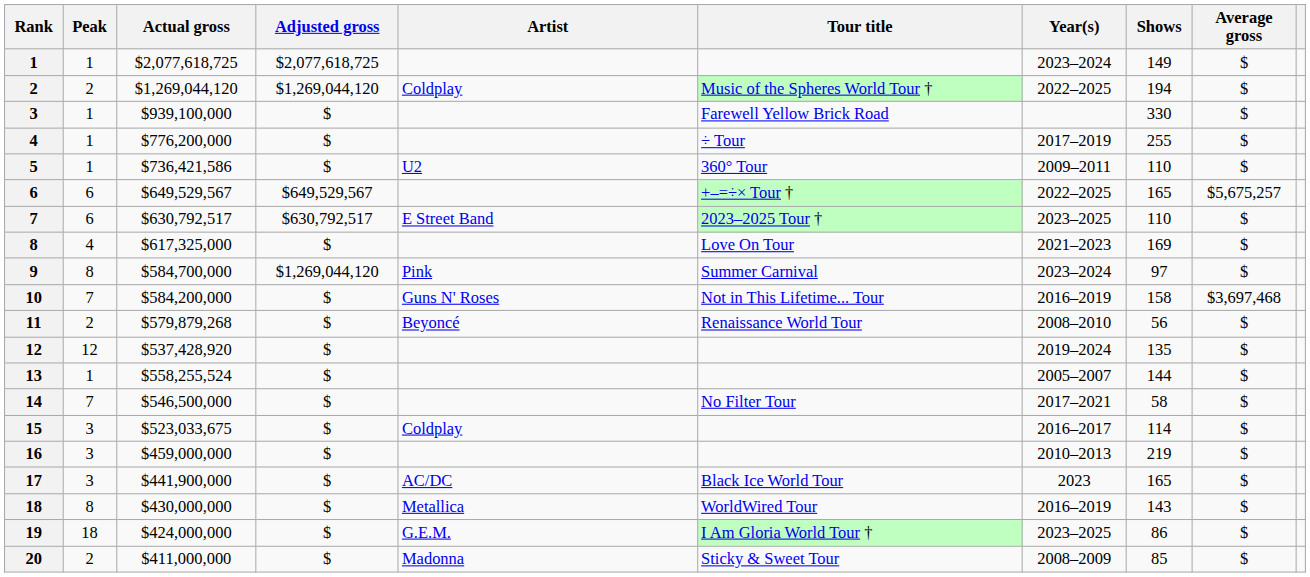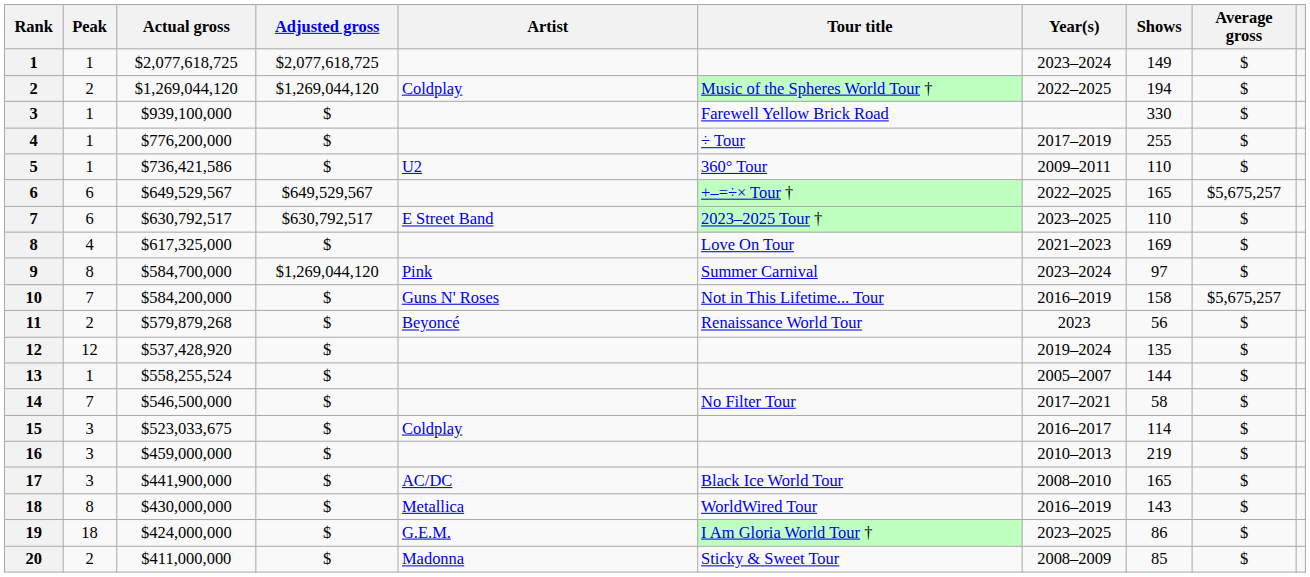(1244, 297) $3,697,468 -> (1244, 297) $5,675,257
(1074, 323) 2008–2010 -> (1074, 323) 2023
(1074, 480) 2023 -> (1074, 480) 2008–2010
